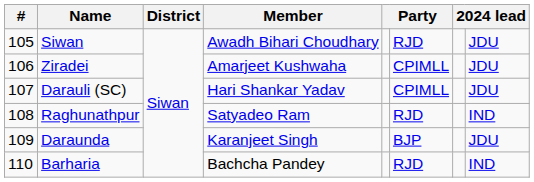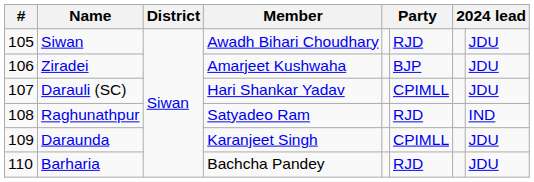(421, 66) CPIMLL -> (407, 66) BJP
(407, 139) BJP -> (421, 139) CPIMLL
(482, 164) IND -> (484, 164) JDU
